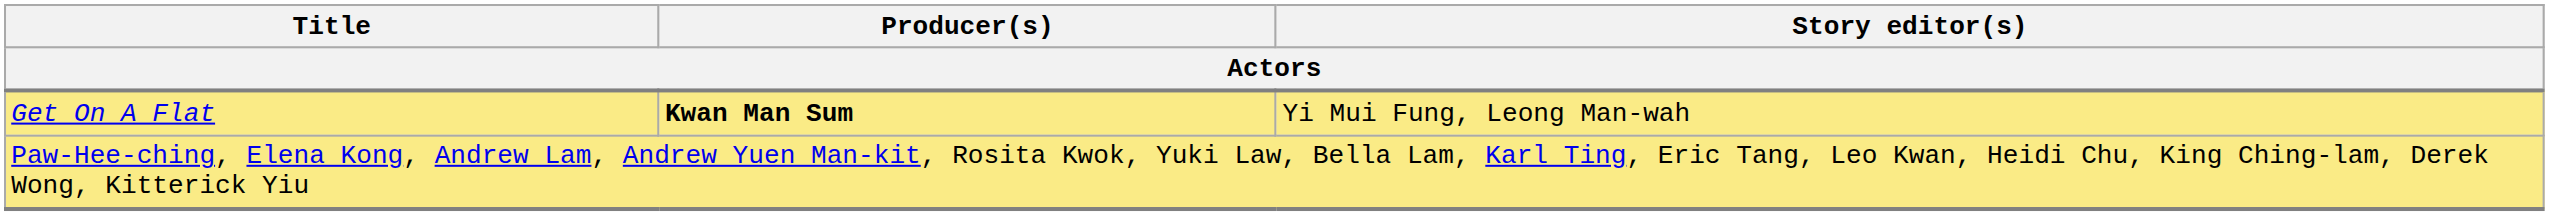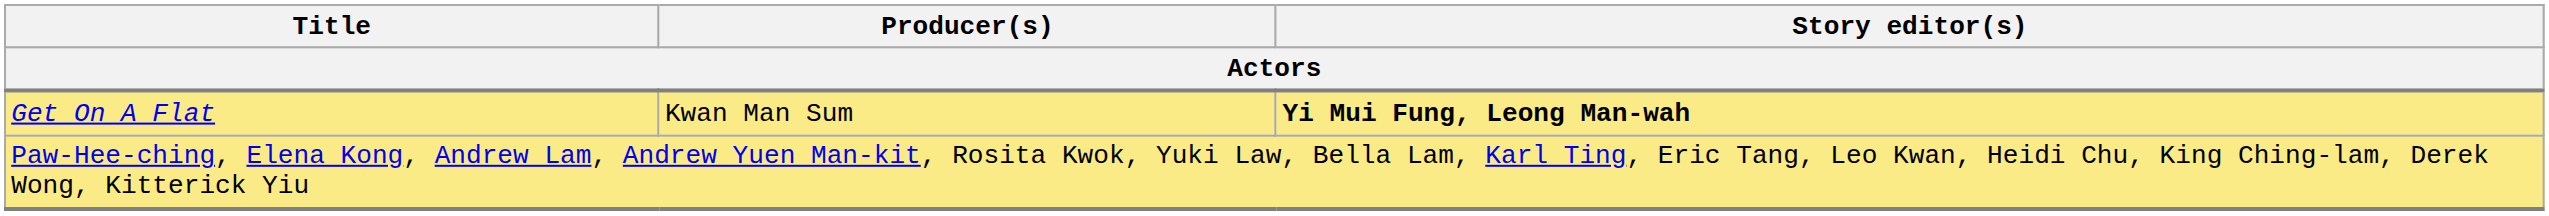(759, 113) bold -> (759, 113) normal
(1486, 113) normal -> (1486, 113) bold
